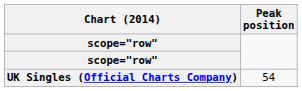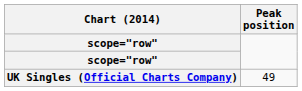(269, 78) 54 -> (269, 78) 49
